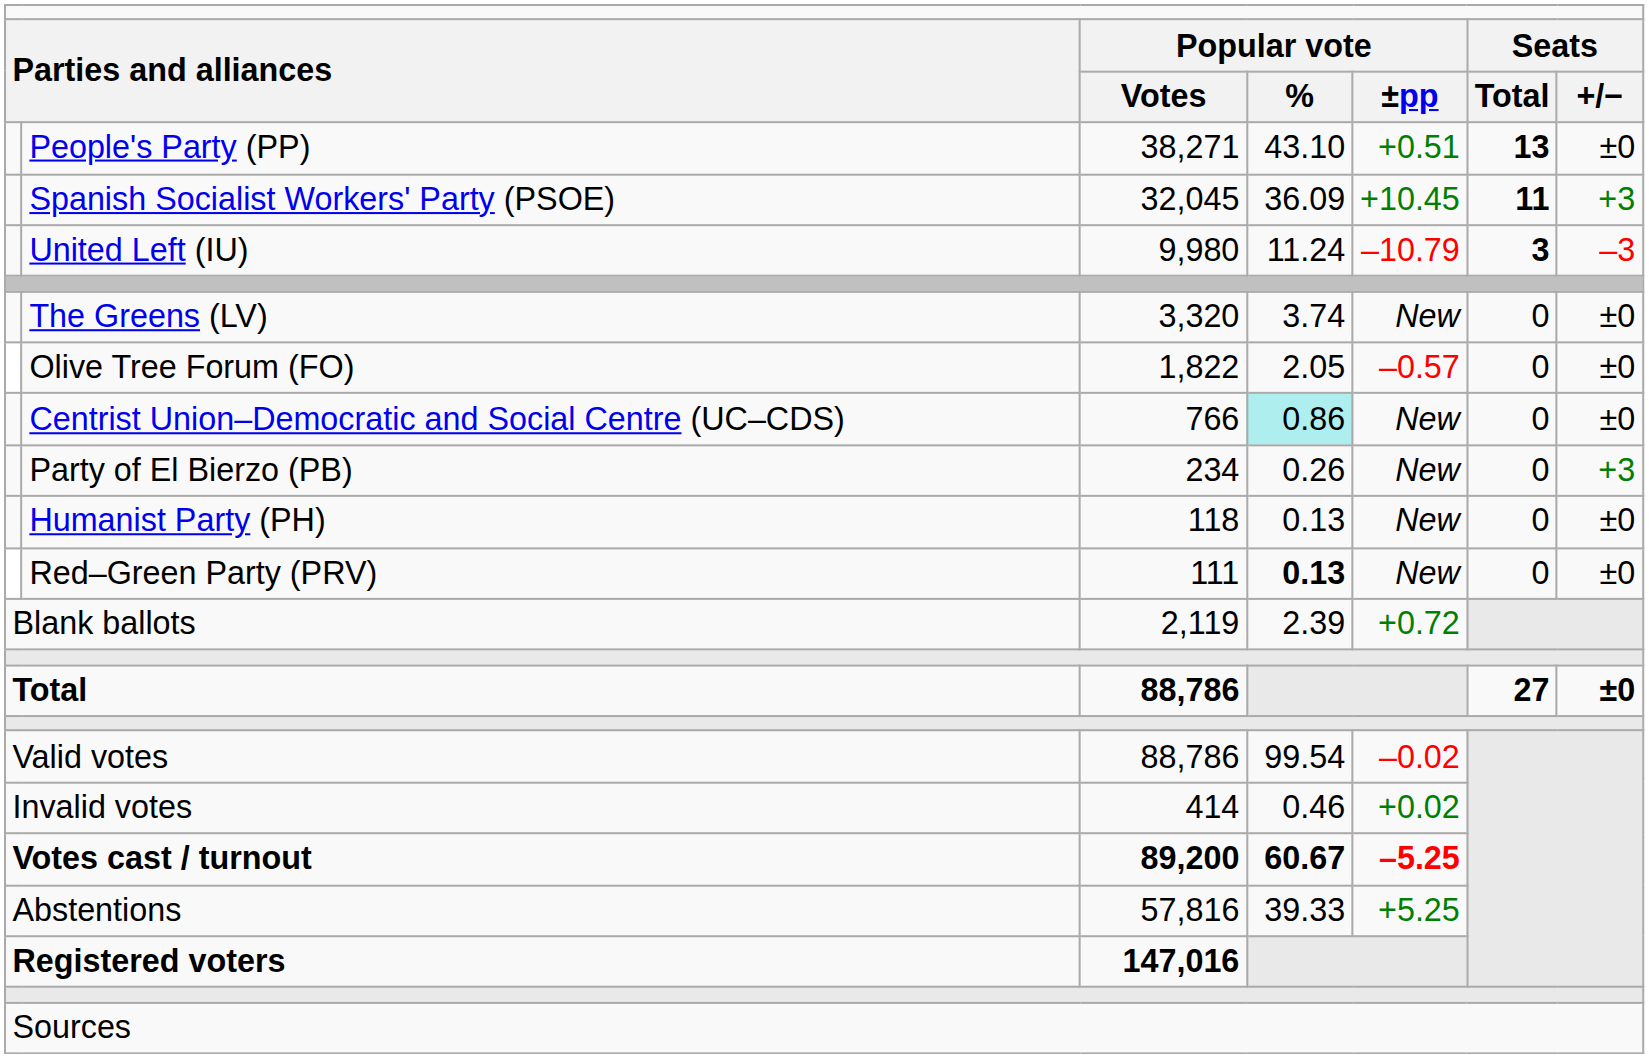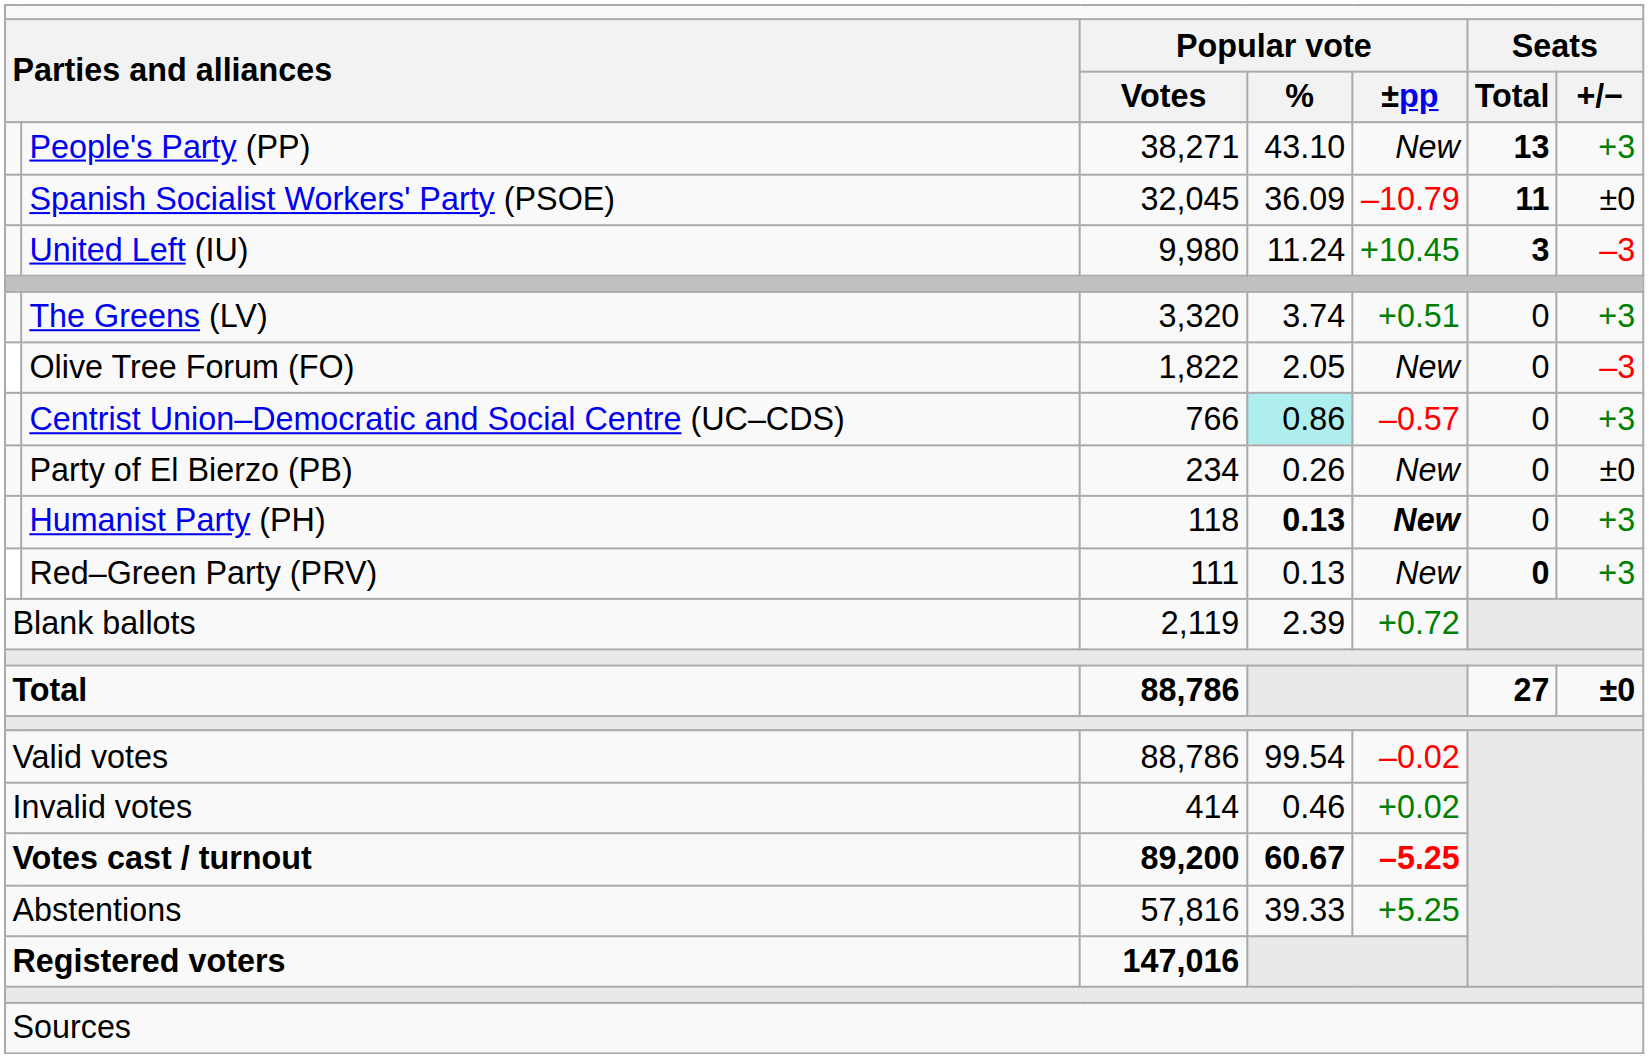(1419, 147) +0.51 -> (1427, 147) New
(1617, 147) ±0 -> (1617, 147) +3
(1410, 198) +10.45 -> (1410, 198) –10.79
(1617, 198) +3 -> (1617, 198) ±0
(1410, 250) –10.79 -> (1410, 250) +10.45
(1427, 316) New -> (1419, 316) +0.51
(1617, 316) ±0 -> (1617, 316) +3
(1419, 367) –0.57 -> (1427, 367) New
(1617, 367) ±0 -> (1617, 367) –3
(1427, 418) New -> (1419, 418) –0.57
(1617, 418) ±0 -> (1617, 418) +3
(1617, 469) +3 -> (1617, 469) ±0
(1314, 521) normal -> (1314, 521) bold
(1427, 521) normal -> (1427, 521) bold
(1617, 521) ±0 -> (1617, 521) +3
(1314, 572) bold -> (1314, 572) normal
(1541, 572) normal -> (1541, 572) bold
(1617, 572) ±0 -> (1617, 572) +3
